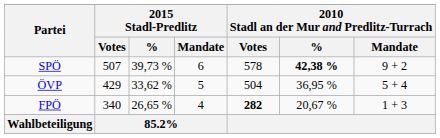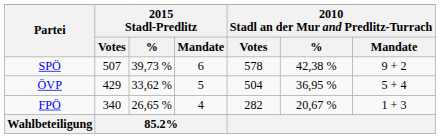(317, 66) bold -> (316, 66) normal
(253, 104) bold -> (253, 104) normal
